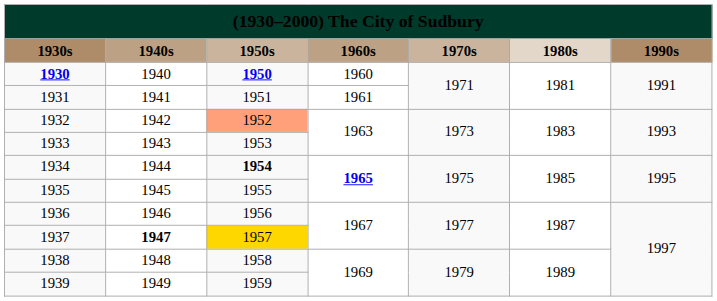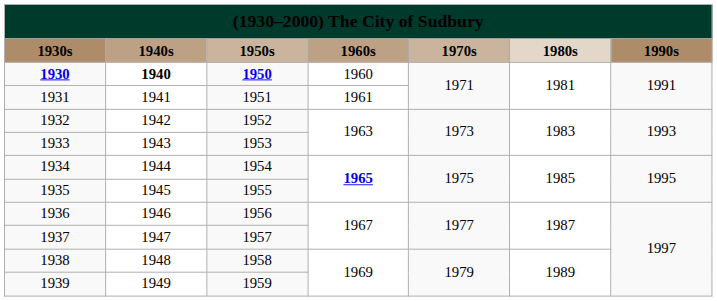(156, 73) normal -> (156, 73) bold
(257, 120) lightsalmon background -> (257, 120) no background
(257, 167) bold -> (257, 167) normal
(156, 237) bold -> (156, 237) normal
(257, 237) gold background -> (257, 237) no background
